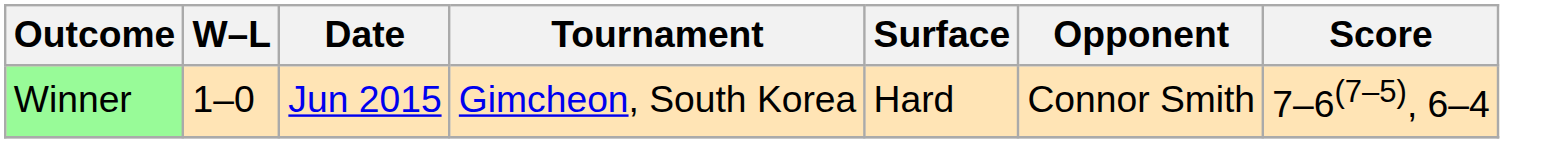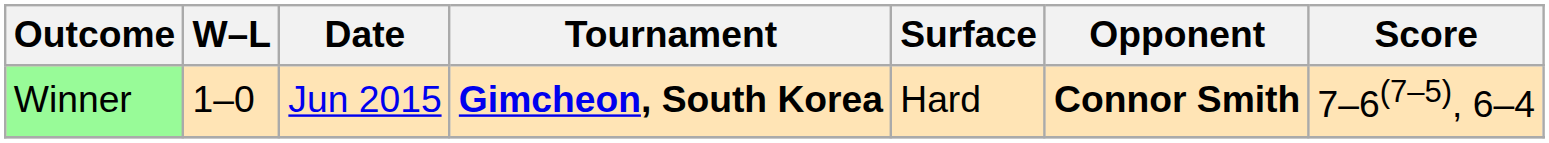(658, 99) normal -> (671, 99) bold
(1141, 99) normal -> (1177, 99) bold
